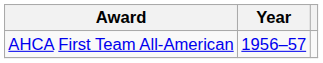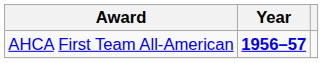(274, 44) normal -> (274, 44) bold
